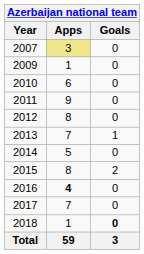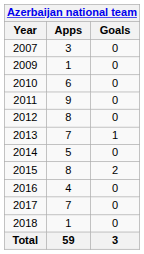(68, 48) khaki background -> (68, 48) no background
(68, 188) bold -> (68, 188) normal
(115, 223) bold -> (115, 223) normal
